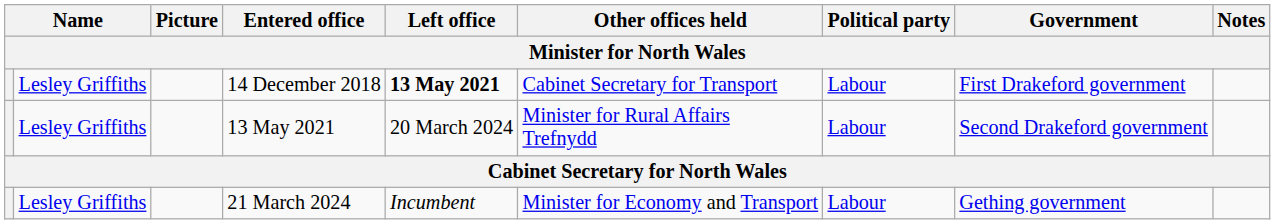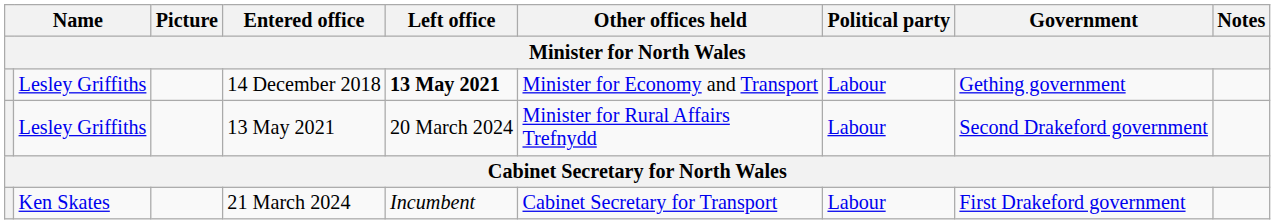(650, 84) Cabinet Secretary for Transport -> (670, 84) Minister for Economy and Transport
(1072, 84) First Drakeford government -> (1042, 84) Gething government
(82, 203) Lesley Griffiths -> (64, 203) Ken Skates
(670, 203) Minister for Economy and Transport -> (650, 203) Cabinet Secretary for Transport
(1042, 203) Gething government -> (1072, 203) First Drakeford government
